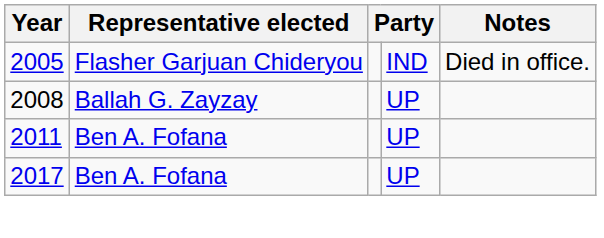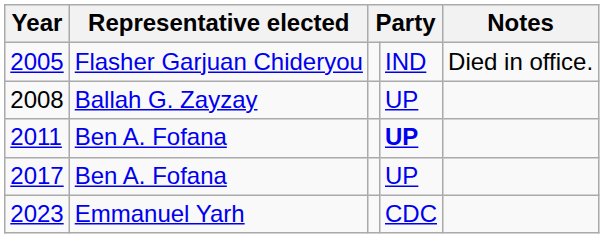(403, 137) normal -> (402, 137) bold
+ row: (37, 213)
